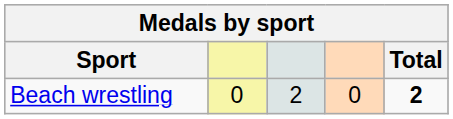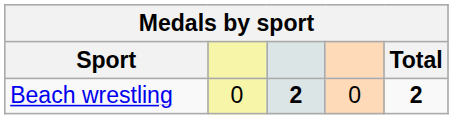(296, 96) normal -> (296, 96) bold
